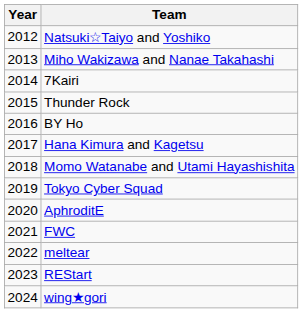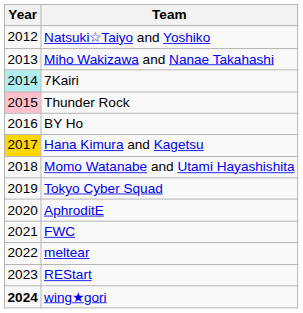(23, 80) no background -> (23, 80) paleturquoise background
(23, 102) no background -> (23, 102) pink background
(23, 145) no background -> (23, 145) gold background
(23, 296) normal -> (23, 296) bold
